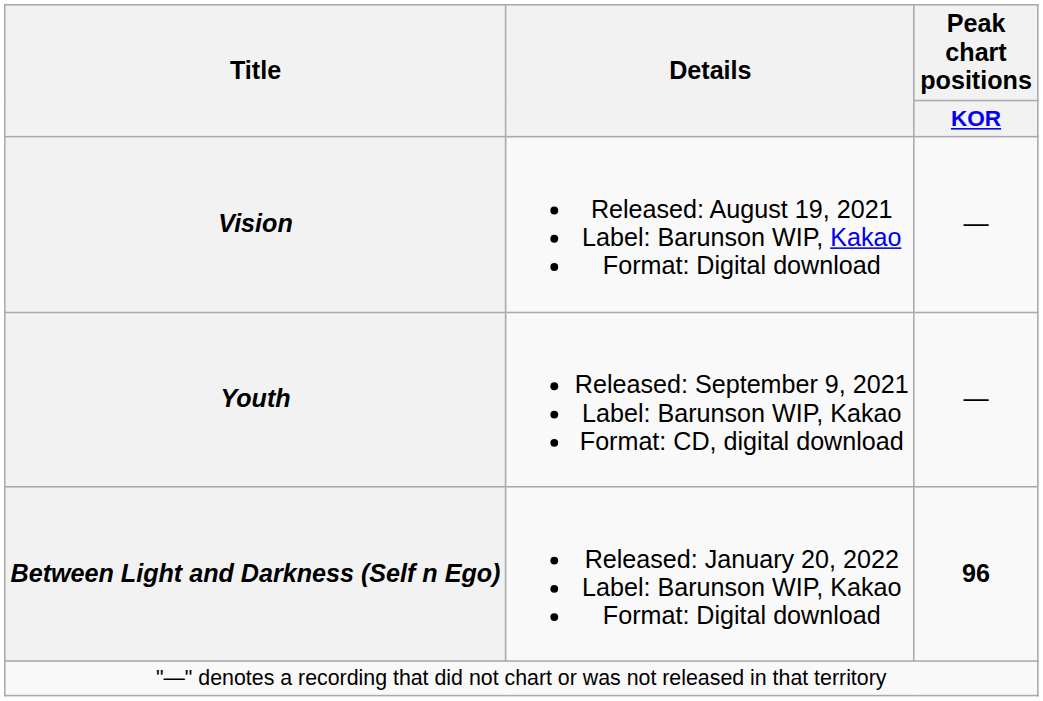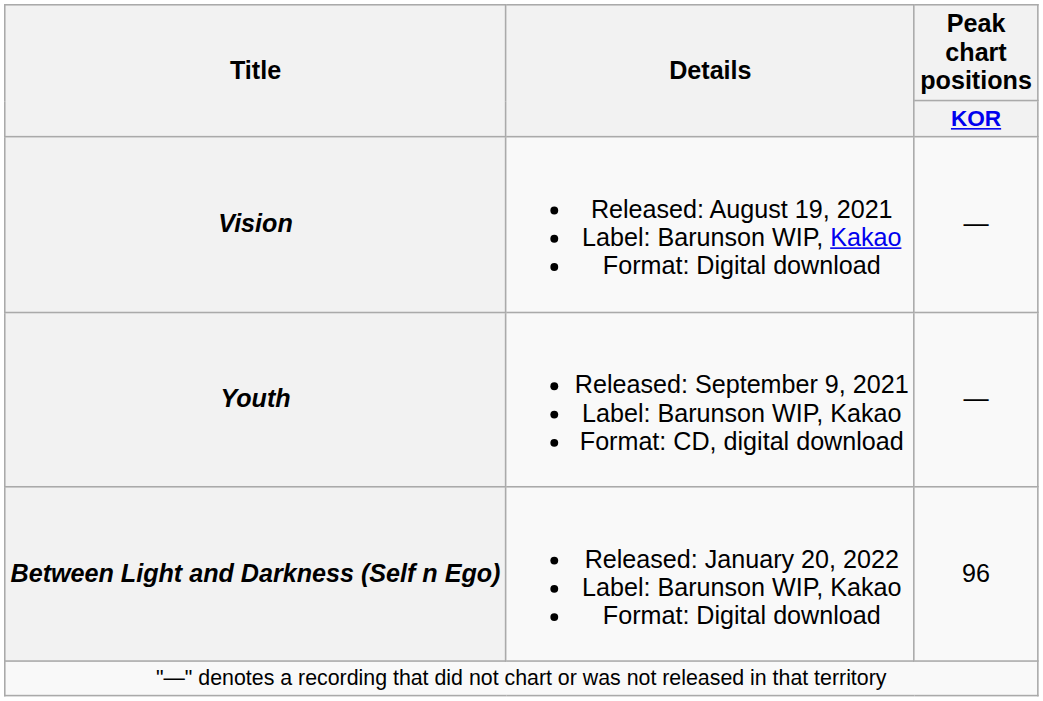(976, 573) bold -> (976, 573) normal
